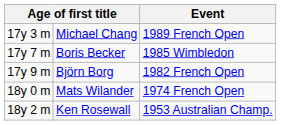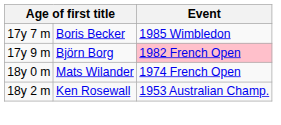- row: (29, 33)
(193, 72) no background -> (190, 52) pink background
